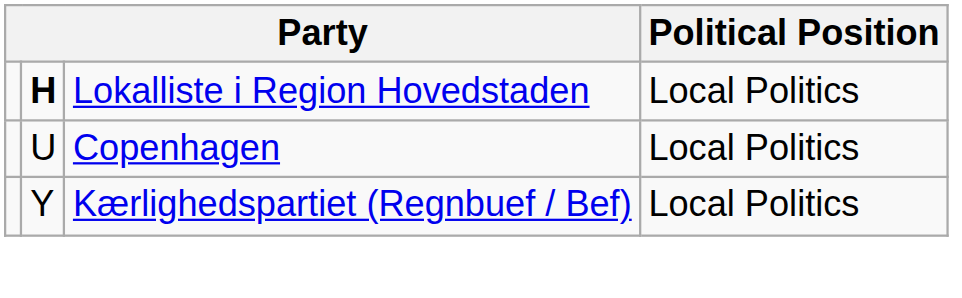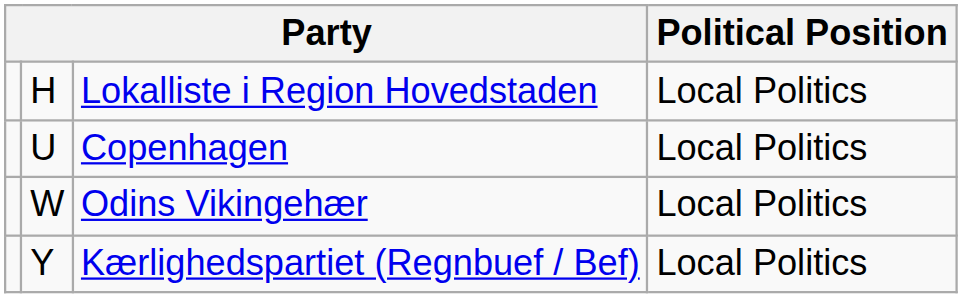(43, 90) bold -> (43, 90) normal
+ row: (224, 205)
